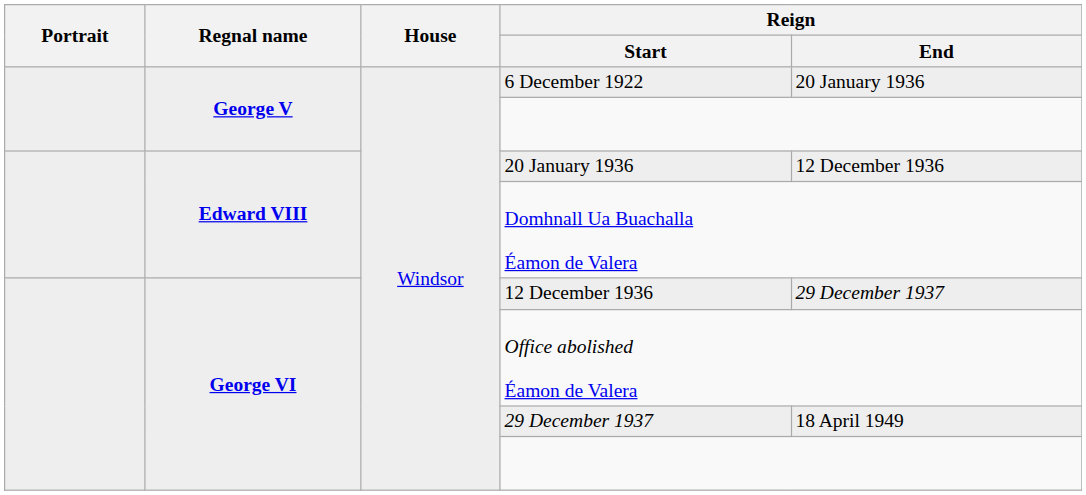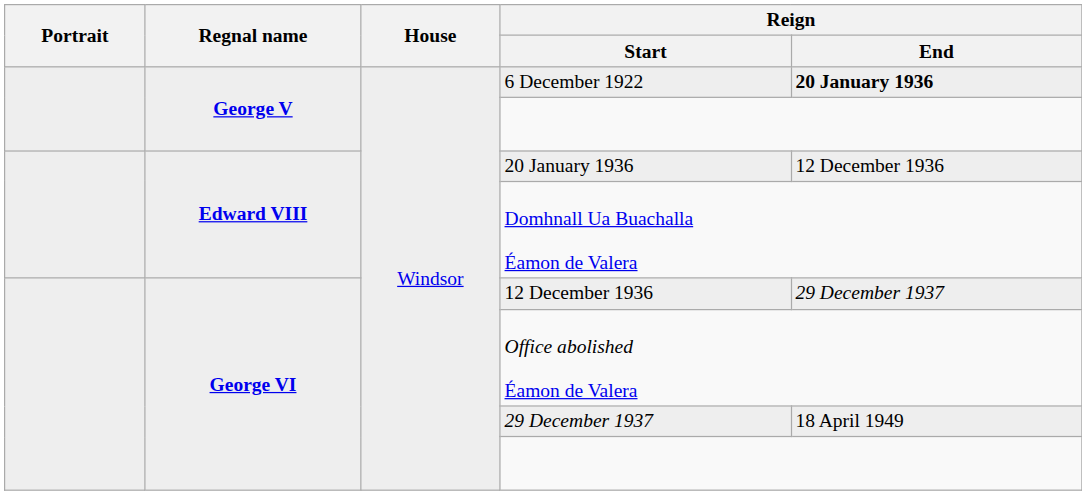(860, 81) normal -> (864, 81) bold
